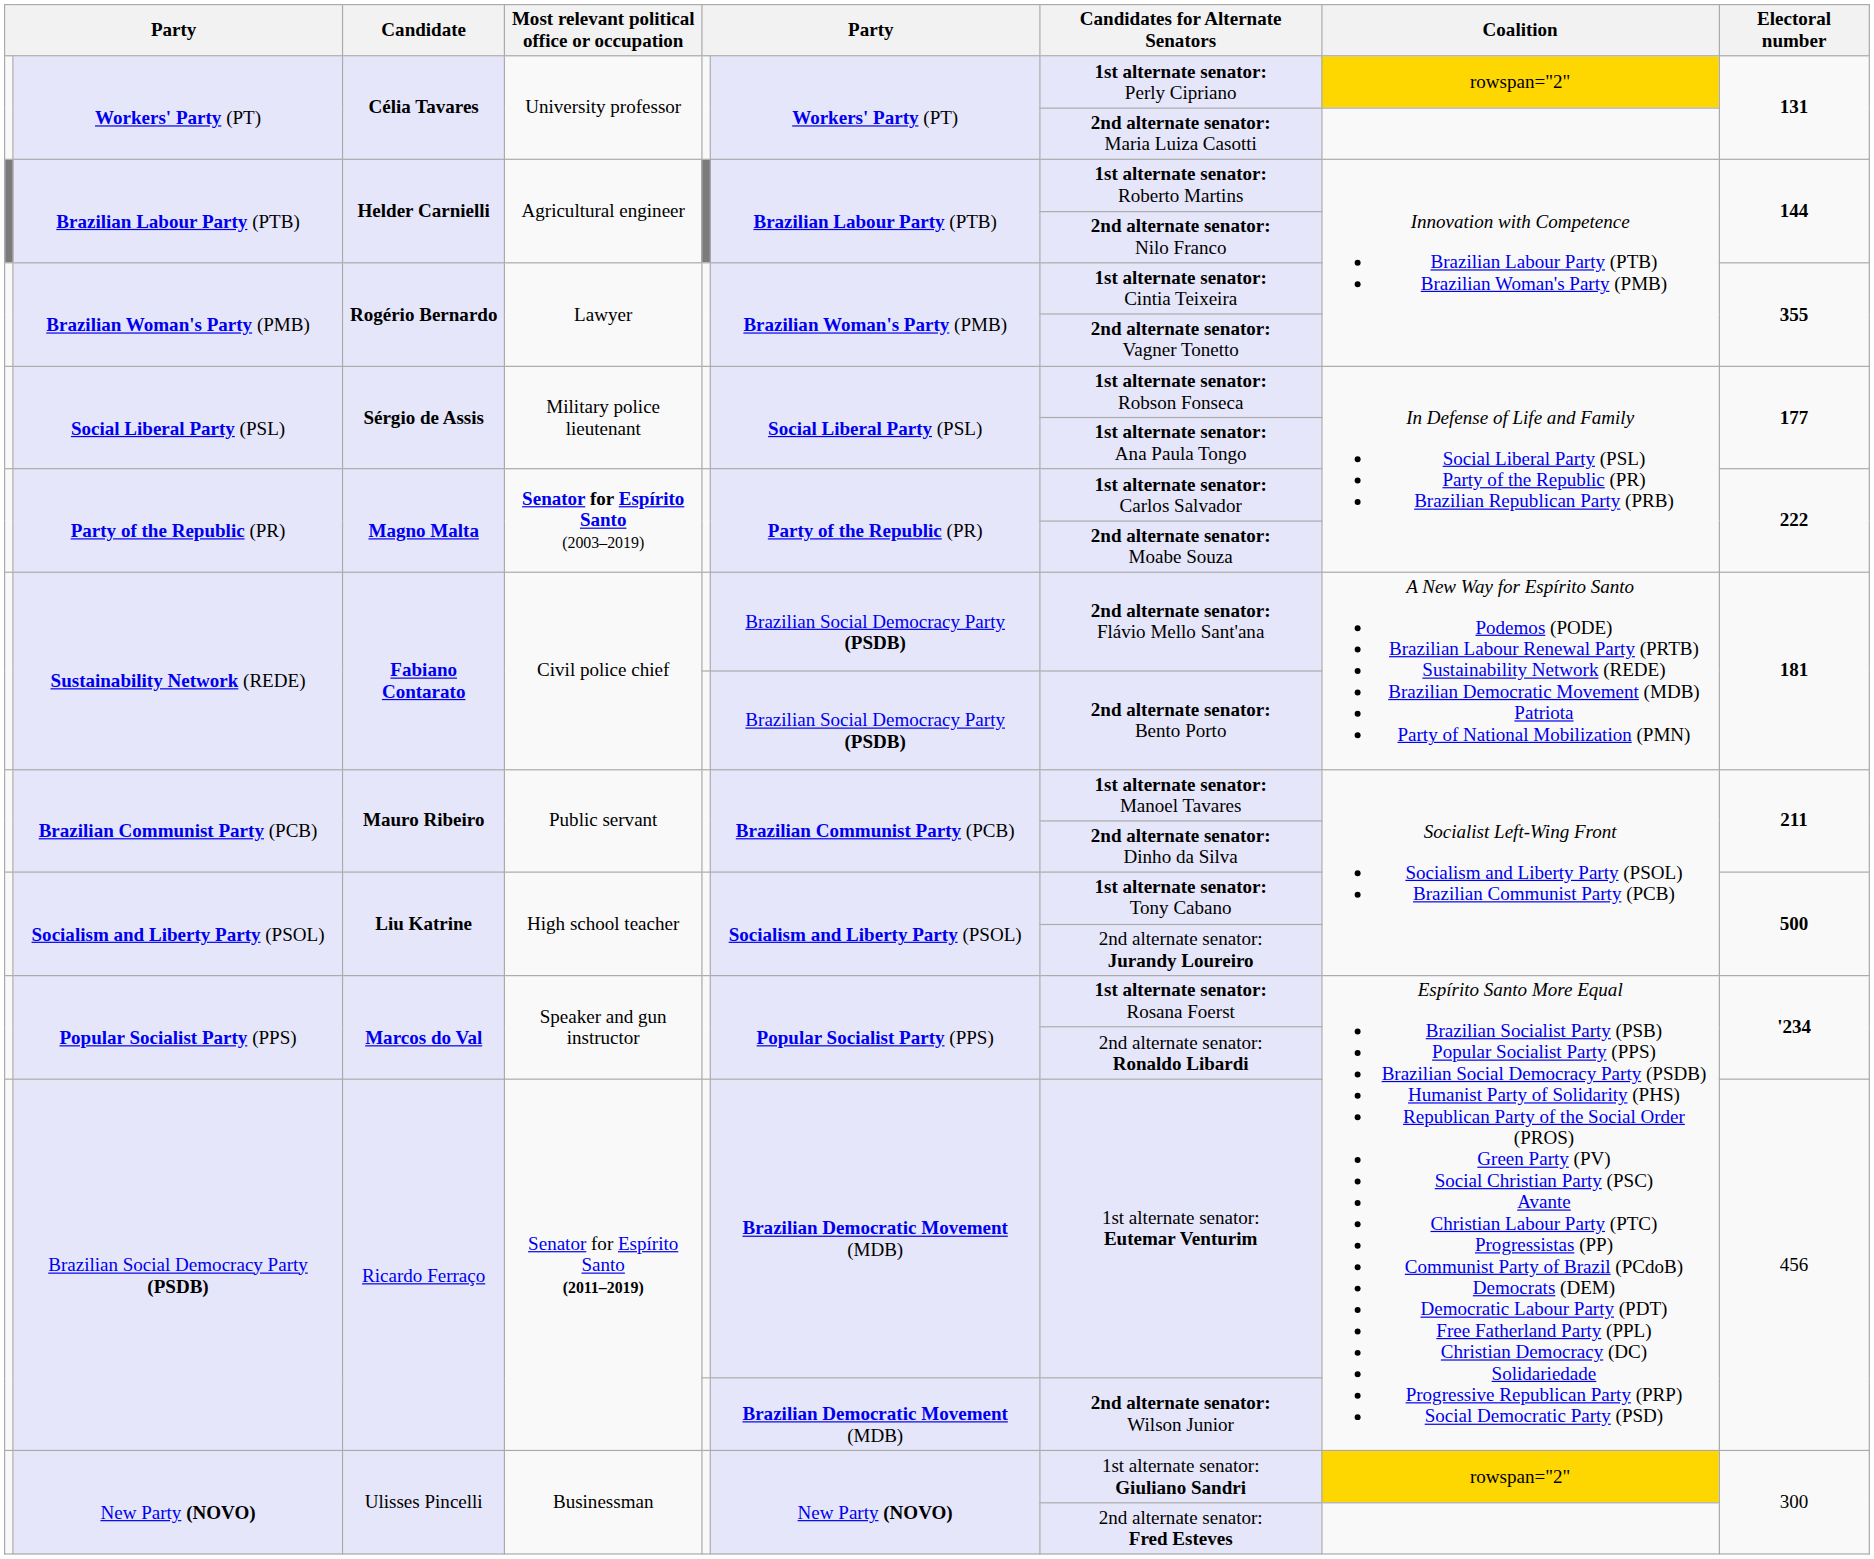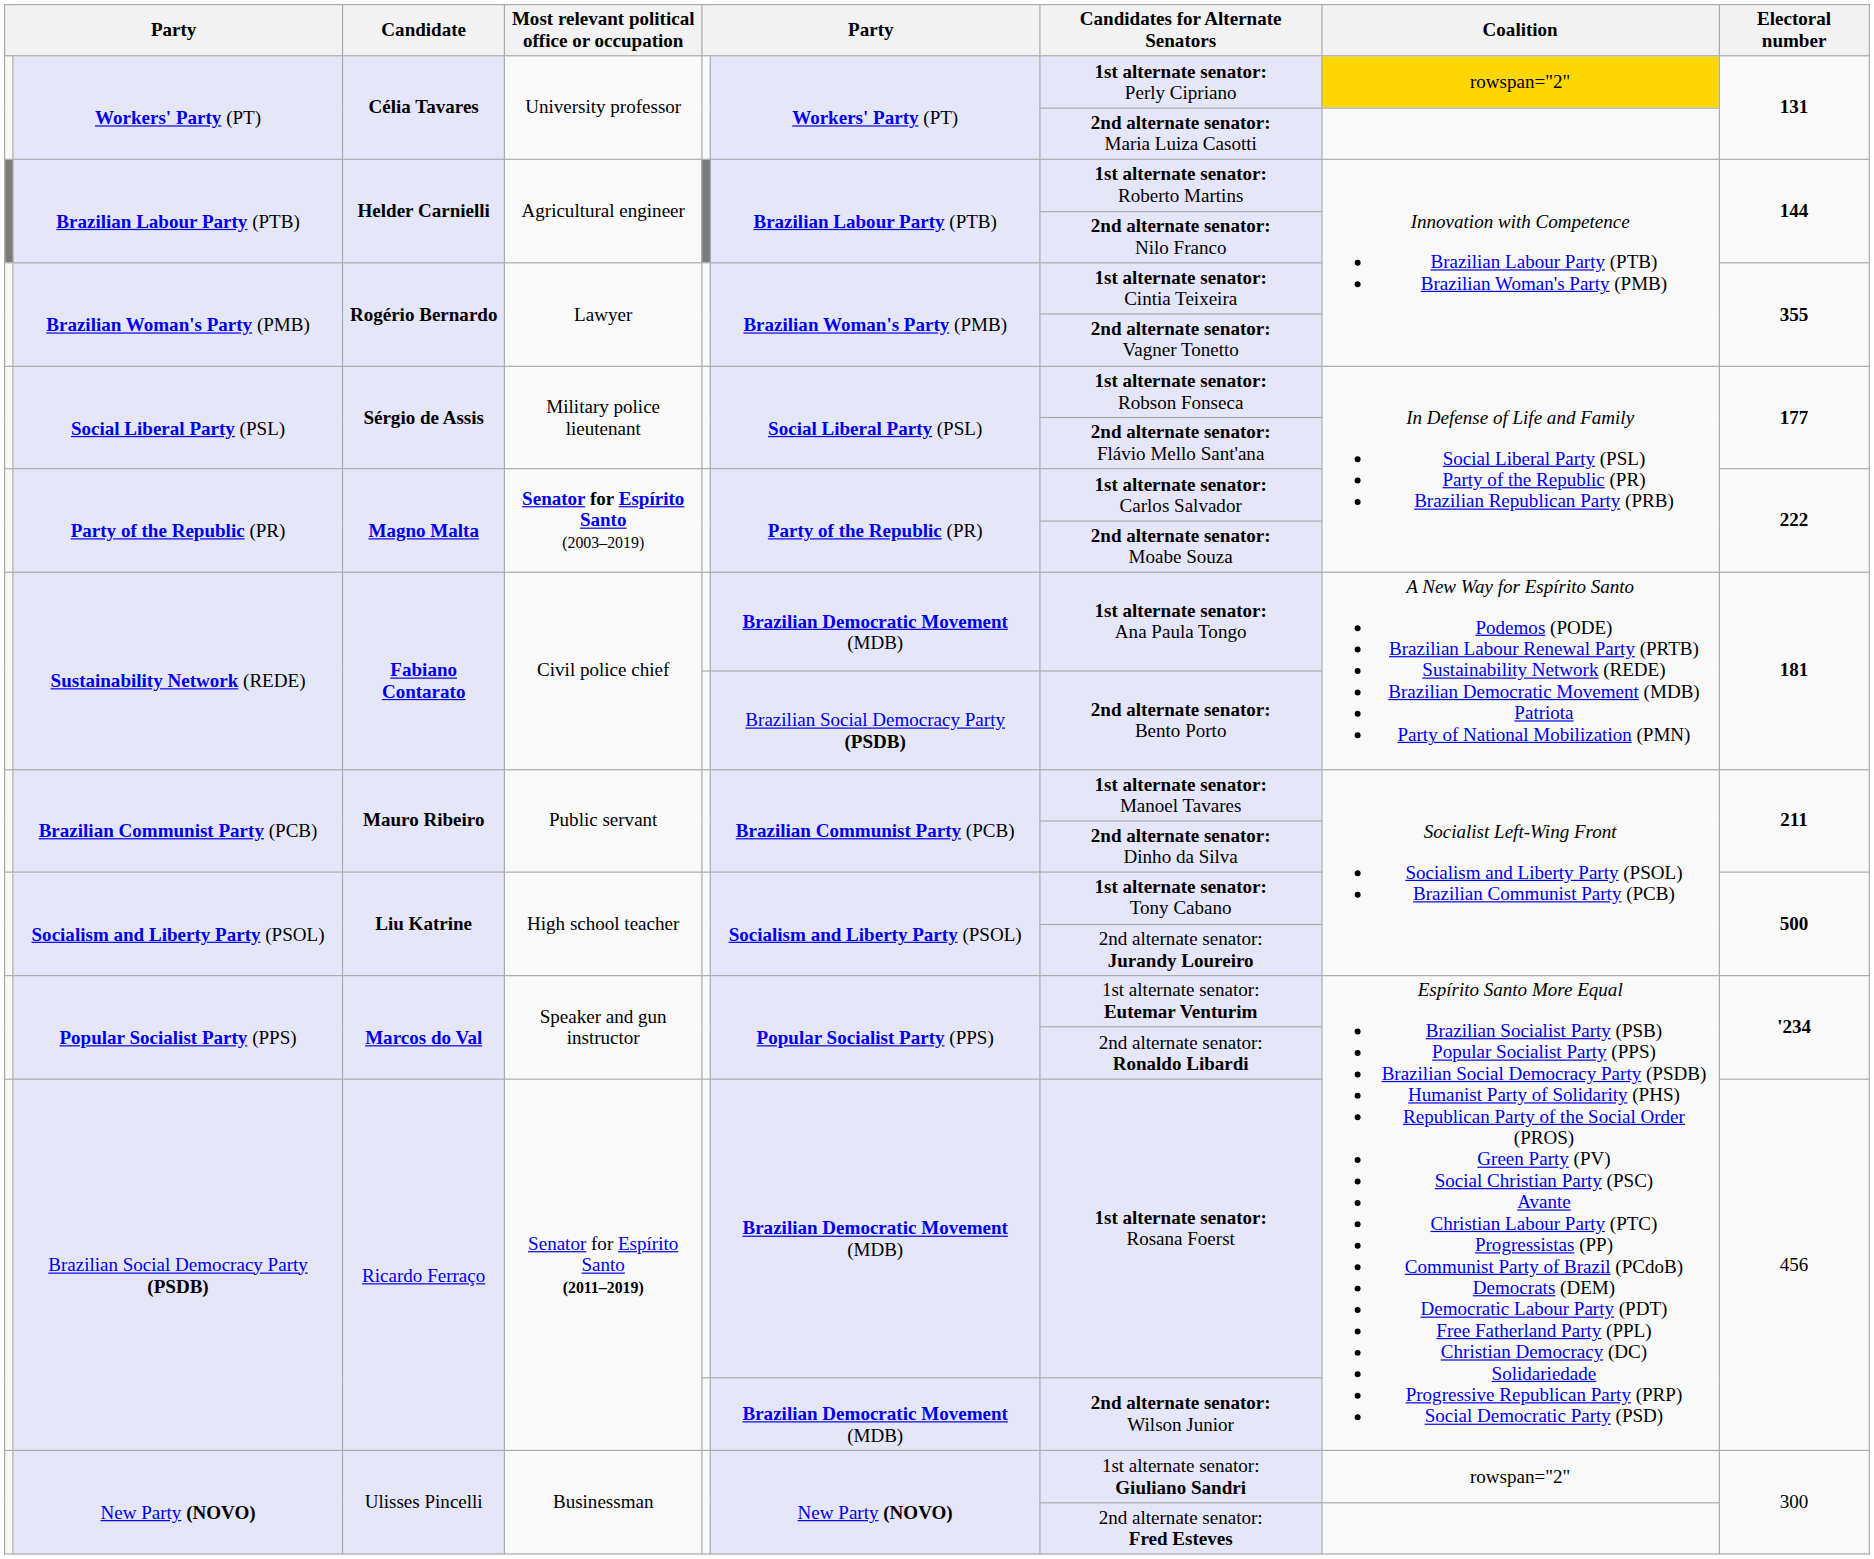(1181, 443) 1st alternate senator: Ana Paula Tongo -> (1181, 443) 2nd alternate senator: Flávio Mello Sant'ana
(875, 632) Brazilian Social Democracy Party (PSDB) -> (875, 632) Brazilian Democratic Movement (MDB)
(1181, 621) 2nd alternate senator: Flávio Mello Sant'ana -> (1181, 621) 1st alternate senator: Ana Paula Tongo
(1181, 1001) 1st alternate senator: Rosana Foerst -> (1181, 1001) 1st alternate senator: Eutemar Venturim
(1181, 1228) 1st alternate senator: Eutemar Venturim -> (1181, 1228) 1st alternate senator: Rosana Foerst
(1520, 1476) gold background -> (1520, 1476) no background
